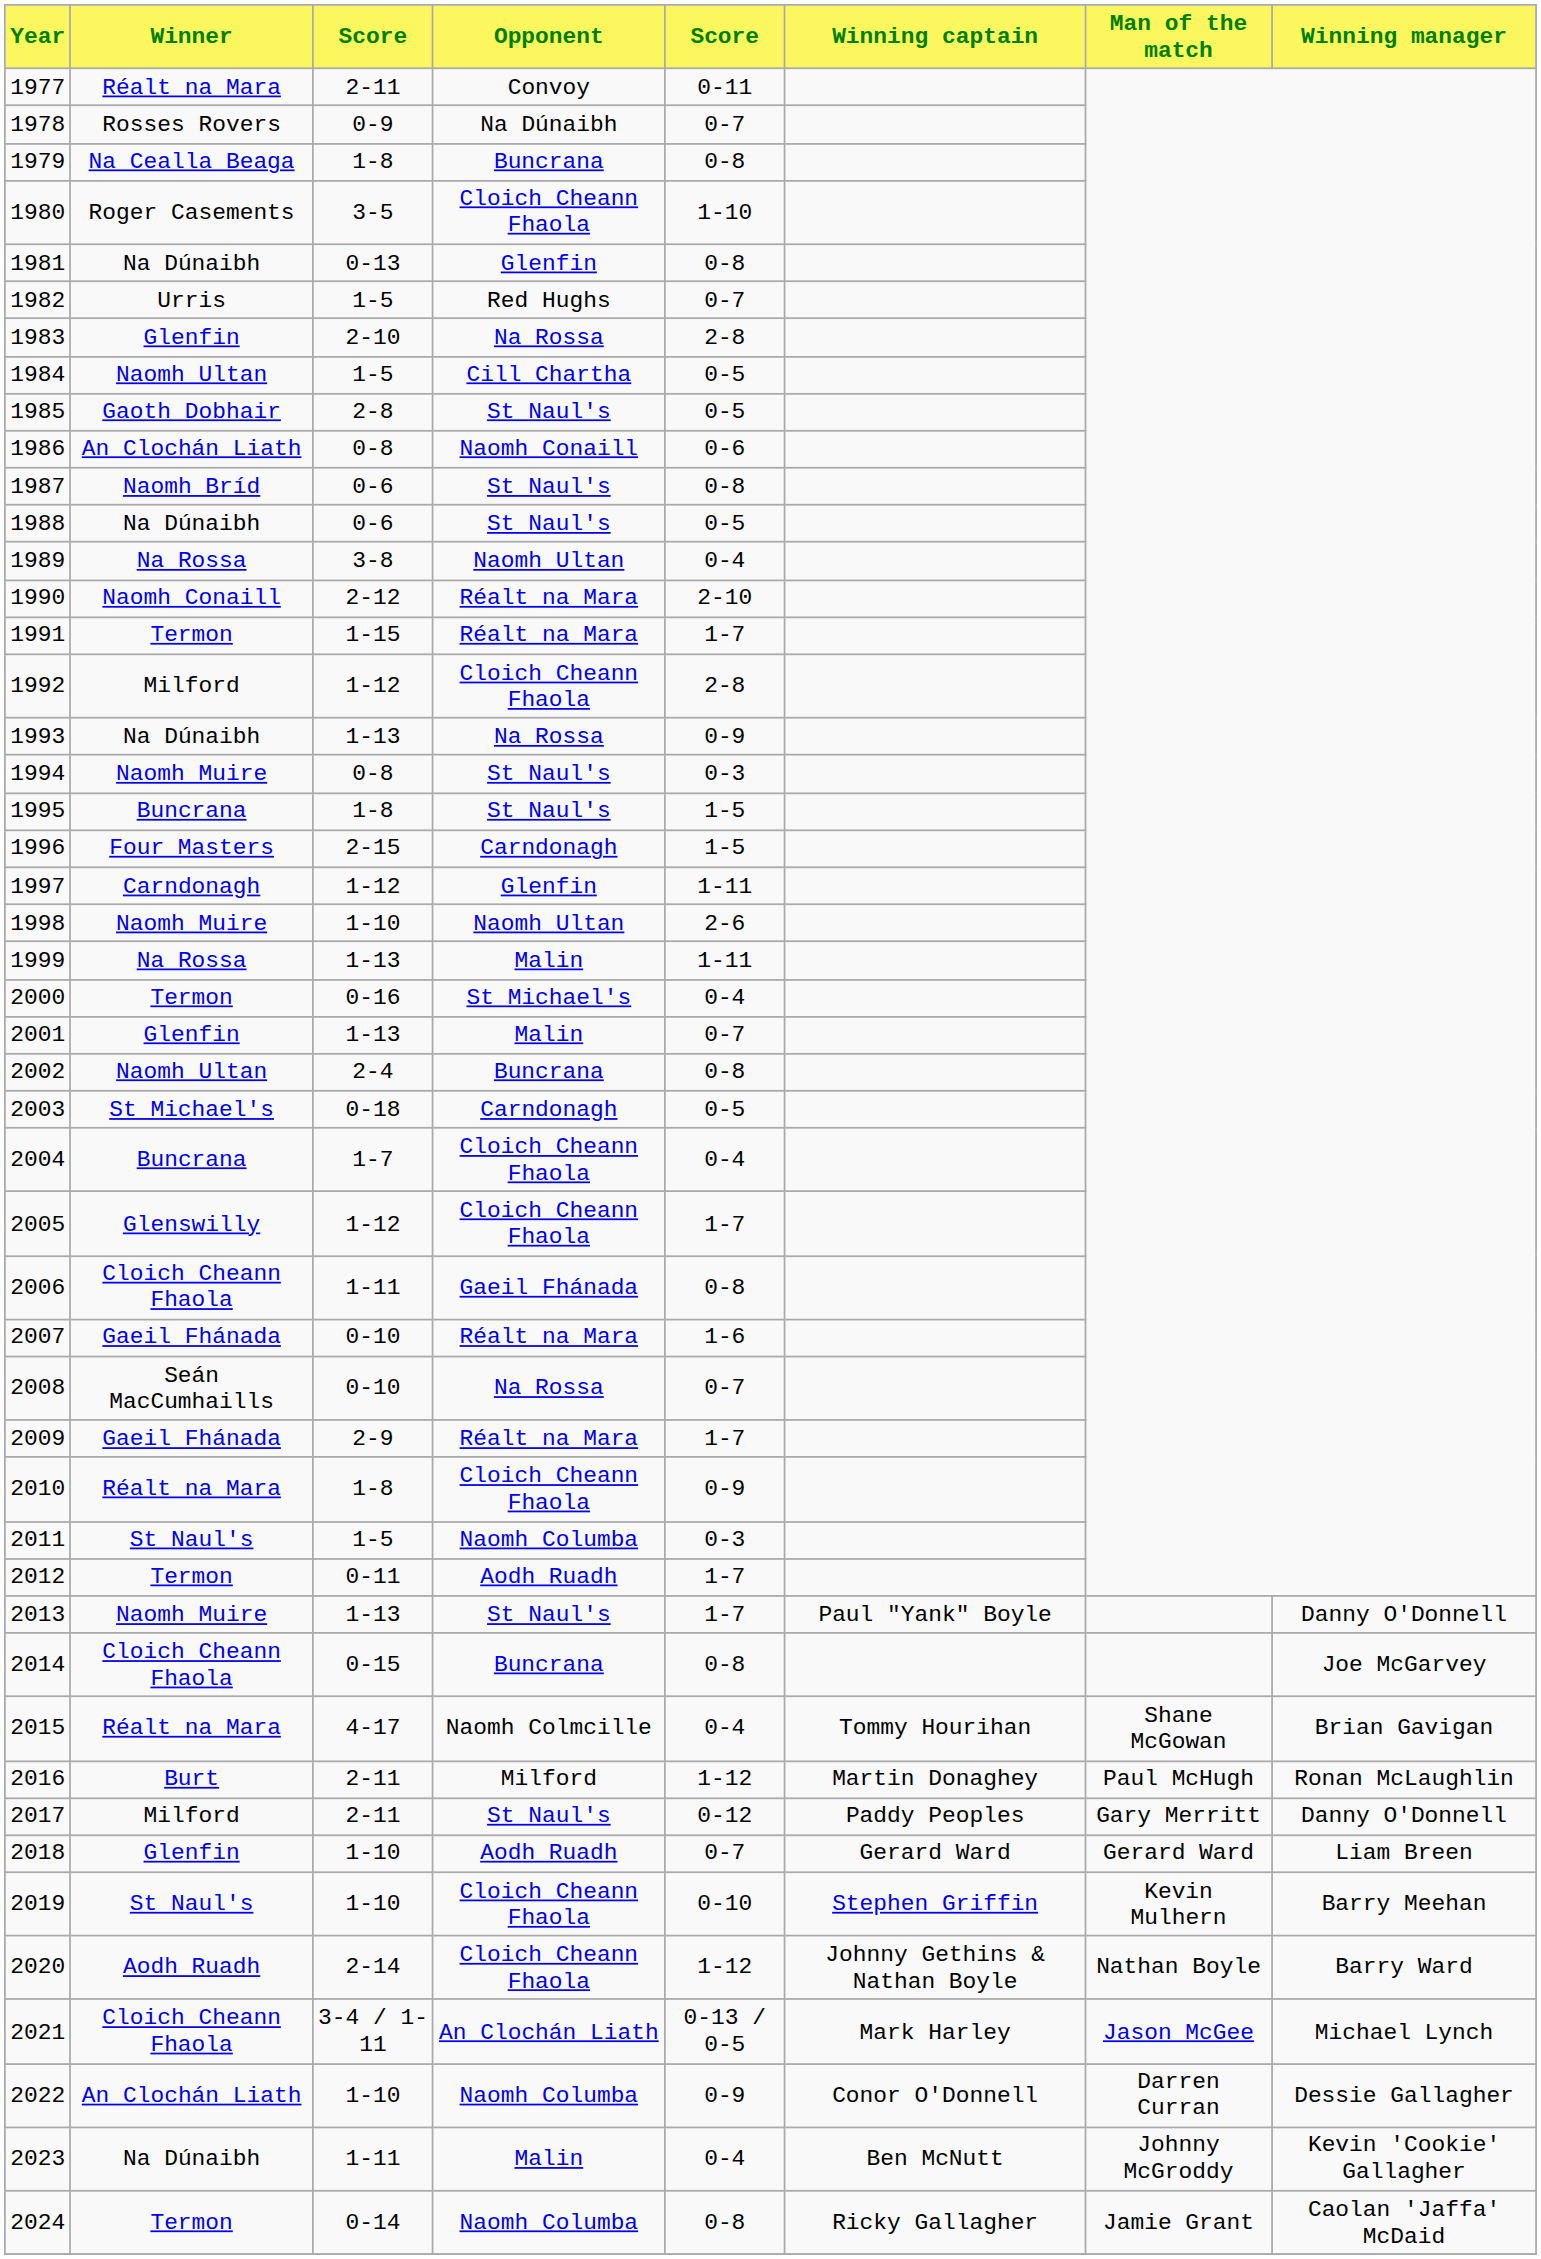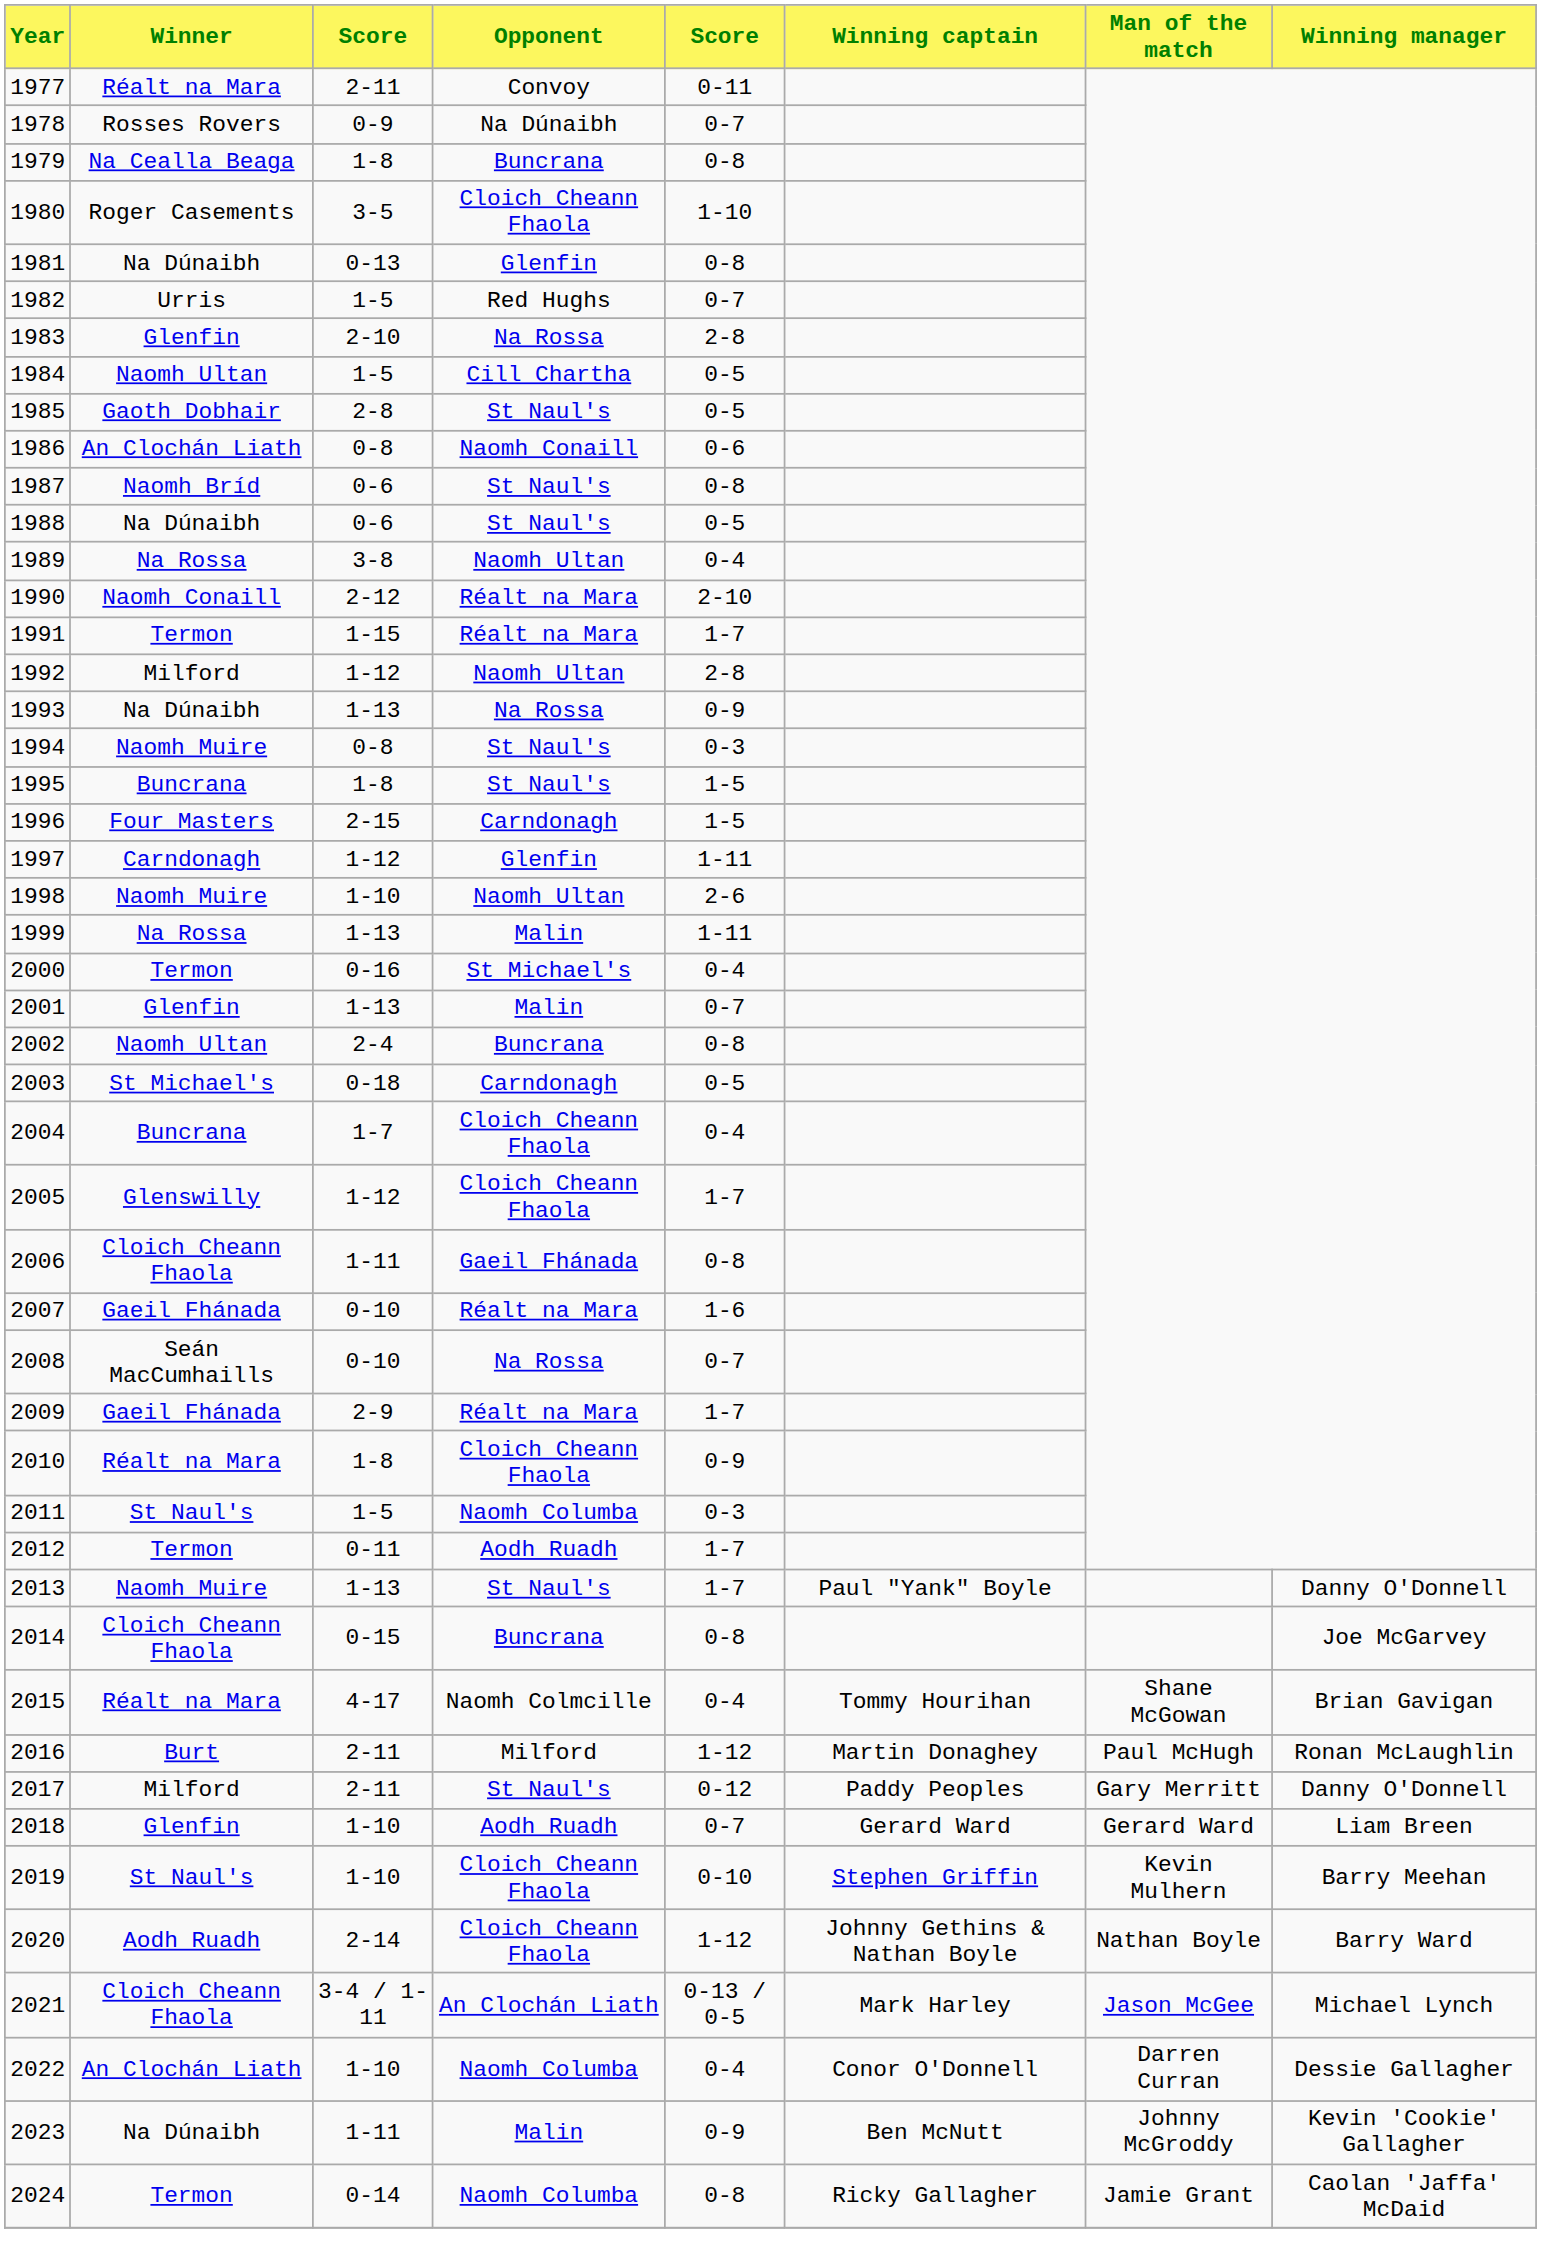(549, 686) Cloich Cheann Fhaola -> (549, 673) Naomh Ultan
(725, 2095) 0-9 -> (725, 2069) 0-4
(725, 2159) 0-4 -> (725, 2133) 0-9
